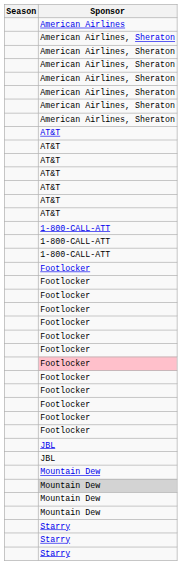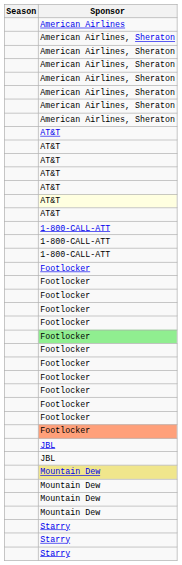(50, 201) no background -> (50, 201) lightyellow background
(65, 337) no background -> (65, 337) lightgreen background
(65, 364) pink background -> (65, 364) no background
(65, 431) no background -> (65, 431) lightsalmon background
(70, 472) no background -> (70, 472) khaki background
(70, 486) lightgrey background -> (70, 486) no background
